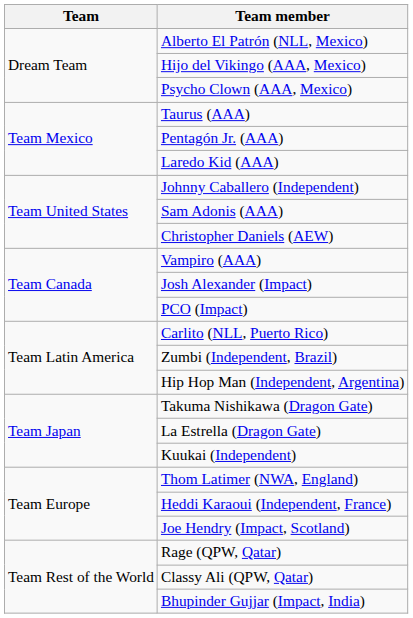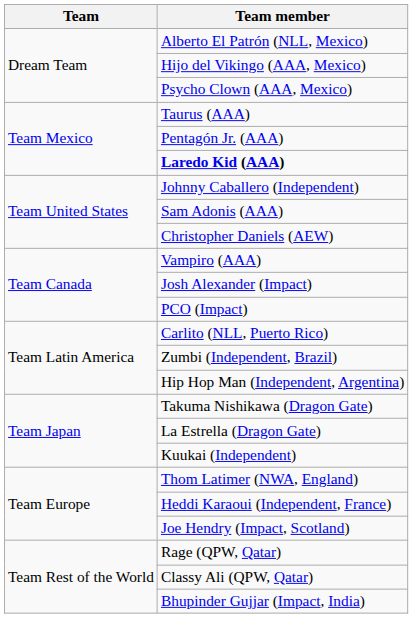(220, 162) normal -> (223, 162) bold
